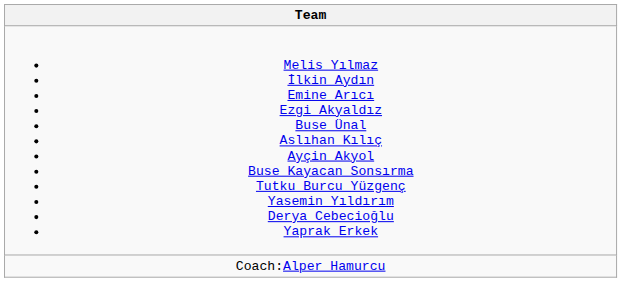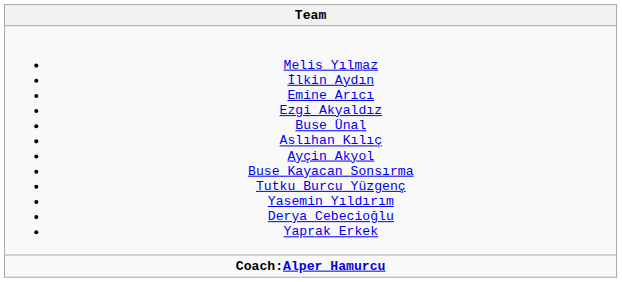(311, 266) normal -> (311, 266) bold
